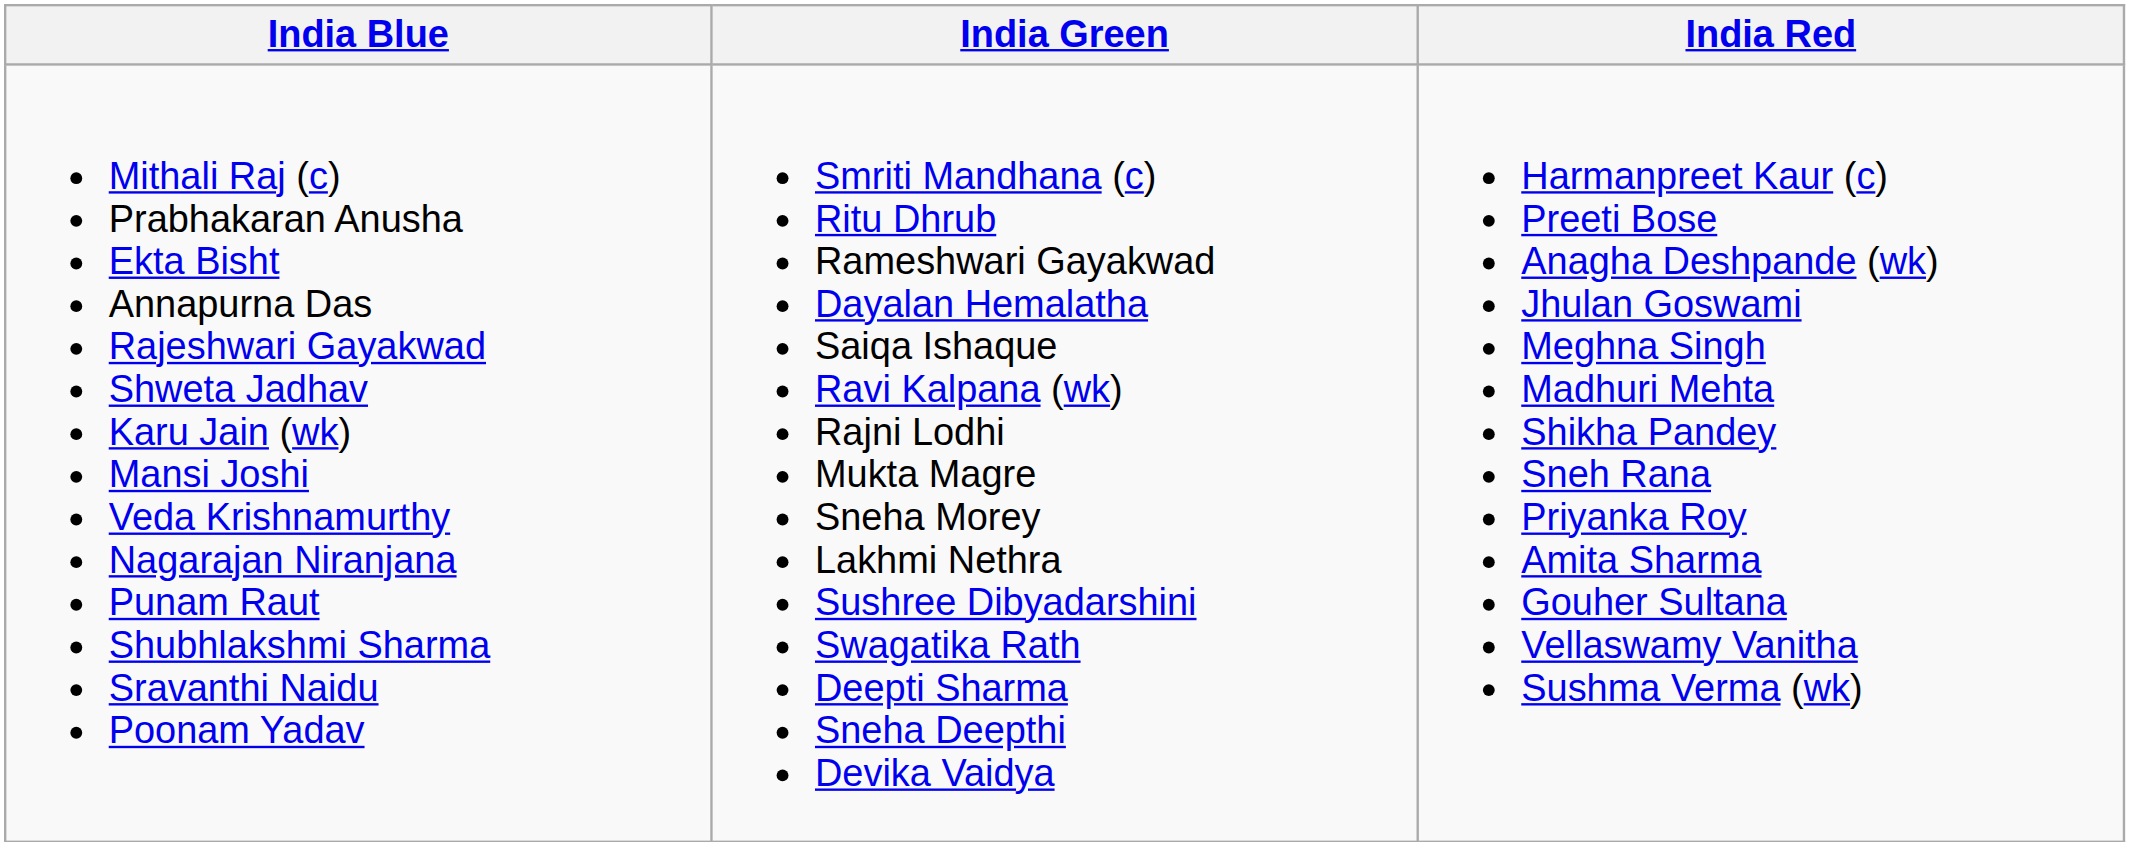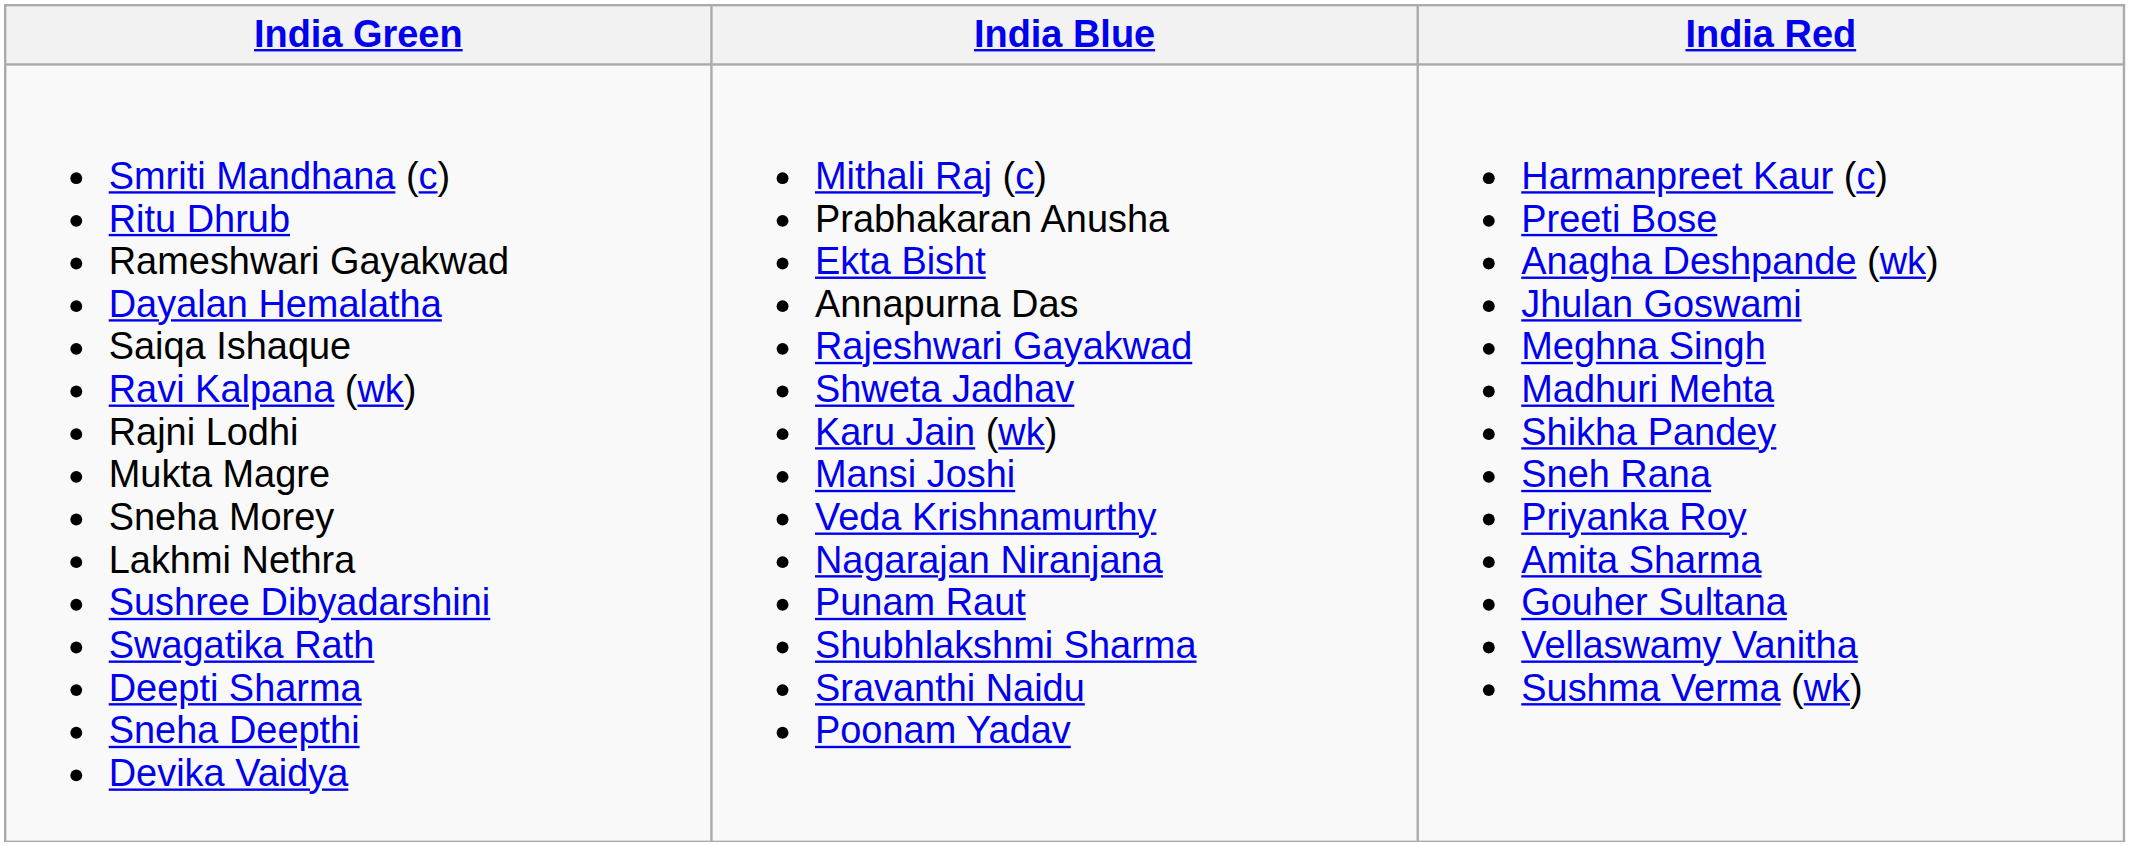columns swapped: (358, 34) <-> (1065, 34)
